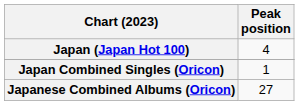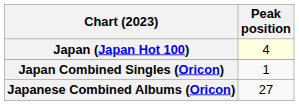(266, 49) no background -> (266, 49) lightyellow background
